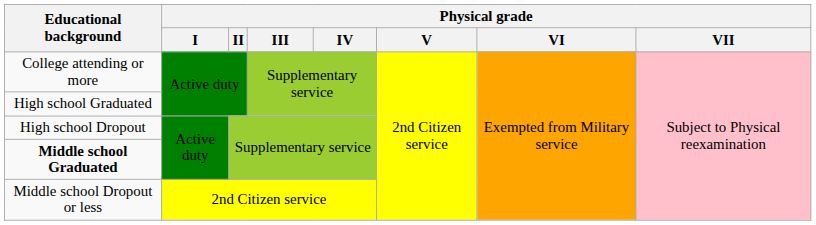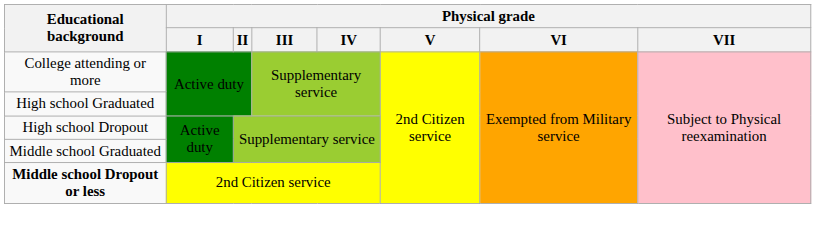(83, 159) bold -> (85, 151) normal
(83, 199) normal -> (85, 183) bold
